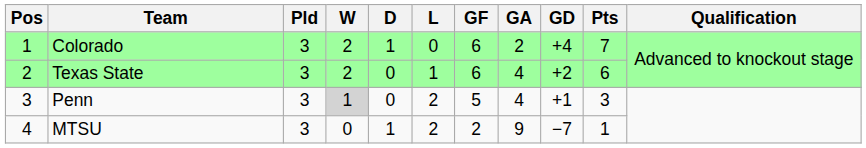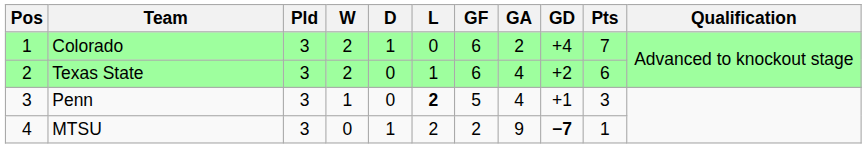(347, 101) lightgrey background -> (347, 101) no background
(433, 101) normal -> (433, 101) bold
(562, 128) normal -> (562, 128) bold
